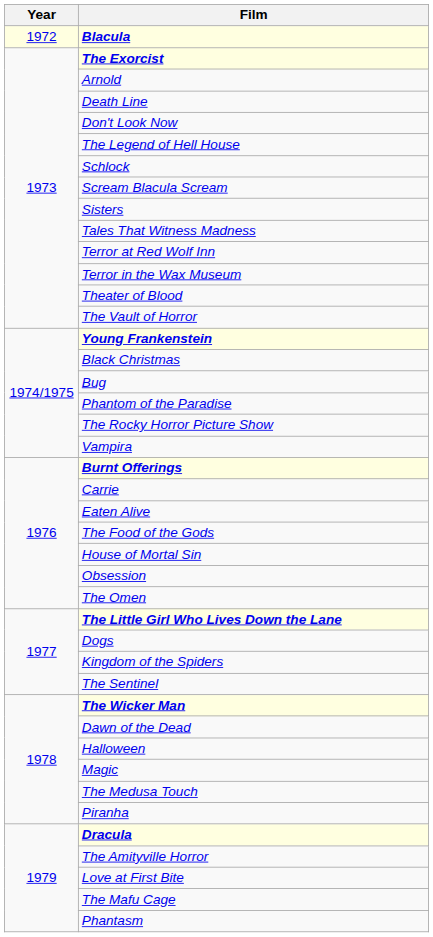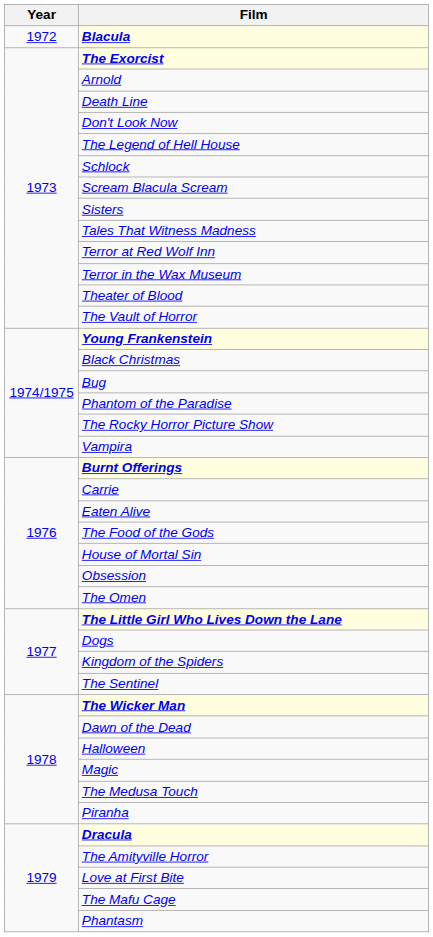(42, 36) lightyellow background -> (42, 36) no background
